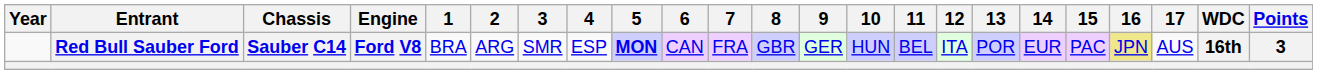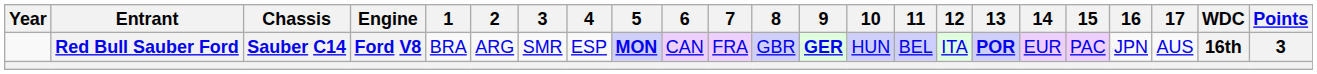(823, 47) normal -> (823, 47) bold
(996, 47) normal -> (996, 47) bold
(1131, 47) khaki background -> (1131, 47) no background
